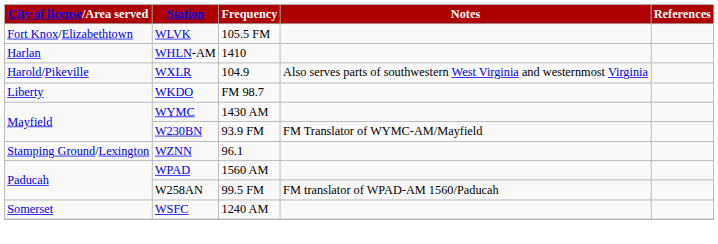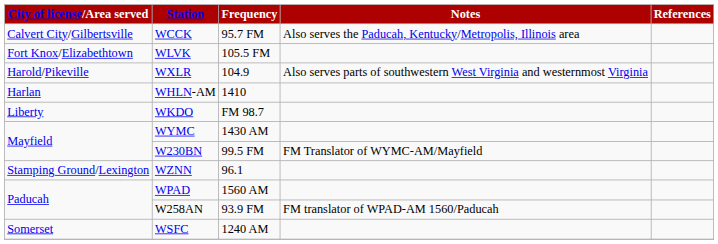+ row: (173, 33)
rows swapped: (185, 53) <-> (173, 72)
(243, 131) 93.9 FM -> (243, 151) 99.5 FM
(243, 190) 99.5 FM -> (243, 209) 93.9 FM
